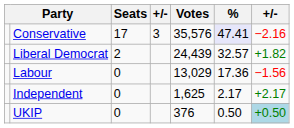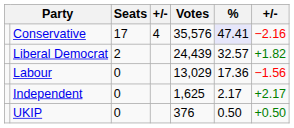(156, 34) 3 -> (156, 34) 4
(270, 113) lightblue background -> (270, 113) no background
